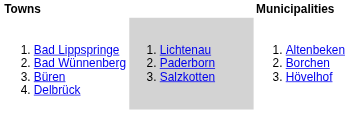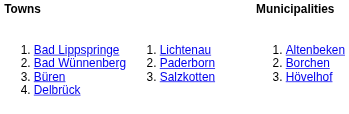(192, 64) lightgrey background -> (192, 64) no background
